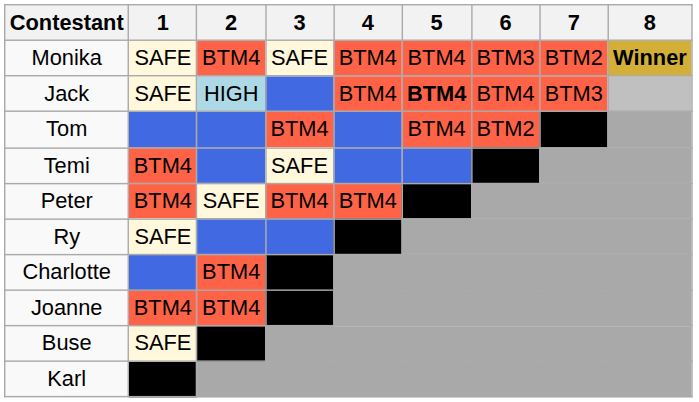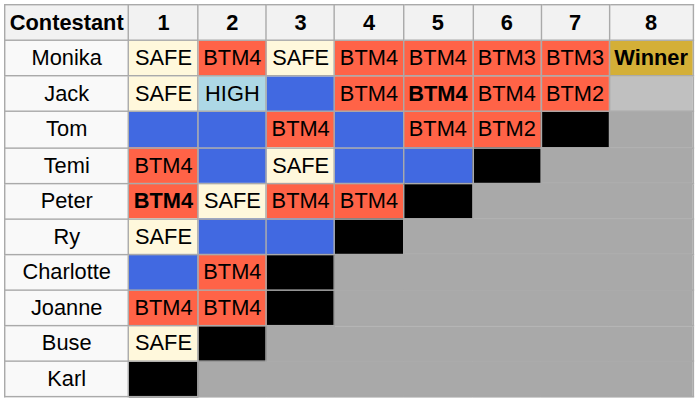(574, 58) BTM2 -> (575, 58) BTM3
(574, 94) BTM3 -> (575, 94) BTM2
(163, 201) normal -> (163, 201) bold
